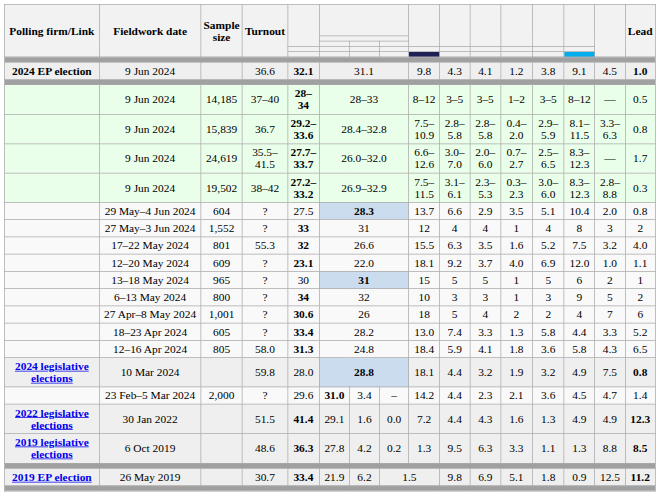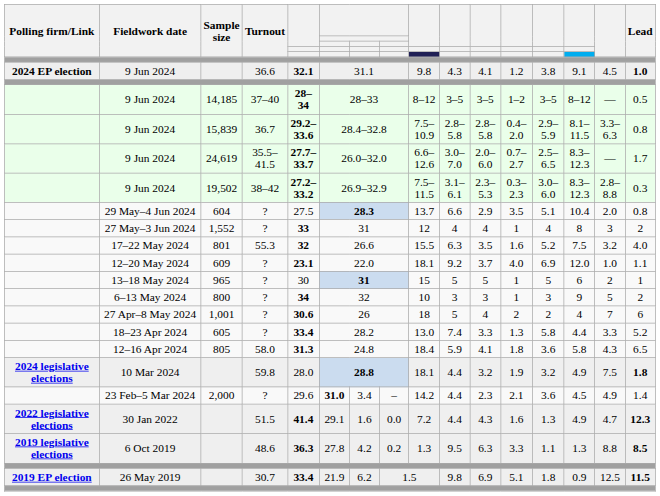(640, 372) 0.8 -> (640, 372) 1.8
(610, 396) 4.7 -> (610, 396) 4.9
(610, 419) 4.9 -> (610, 419) 4.7
(640, 477) 11.2 -> (640, 477) 11.5
